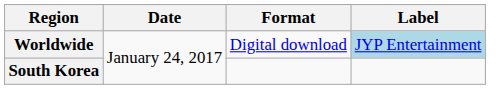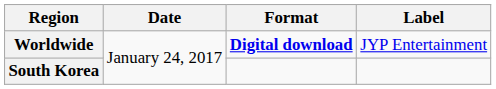(288, 44) normal -> (291, 44) bold
(418, 44) lightblue background -> (424, 44) no background
